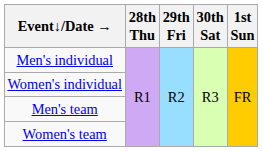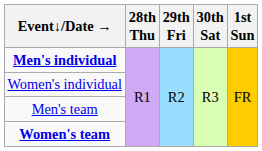(65, 60) normal -> (65, 60) bold
(65, 134) normal -> (65, 134) bold
